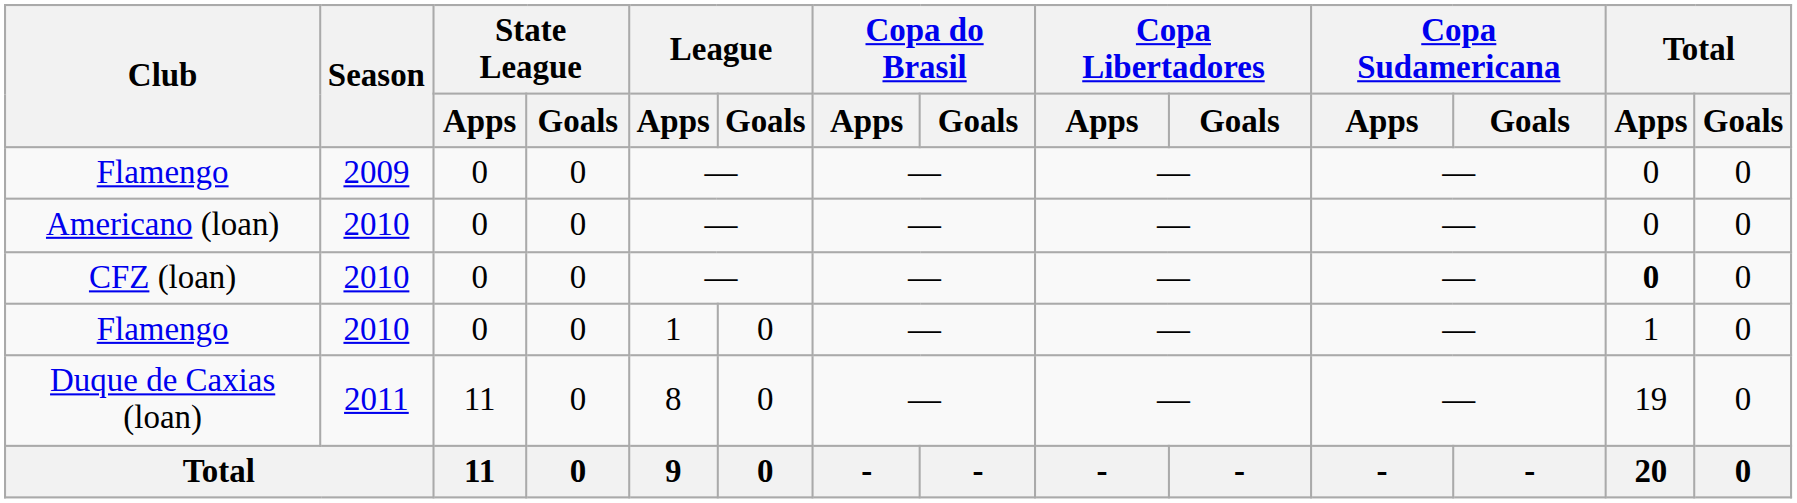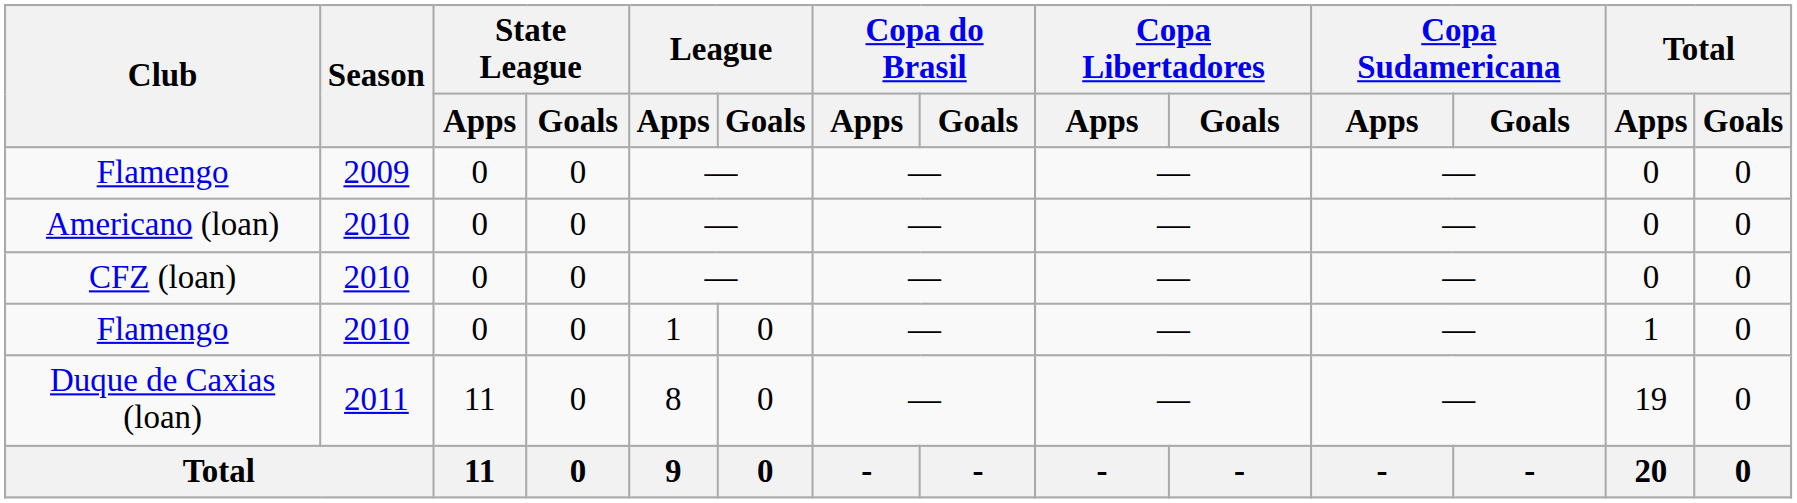(1651, 276) bold -> (1651, 276) normal
